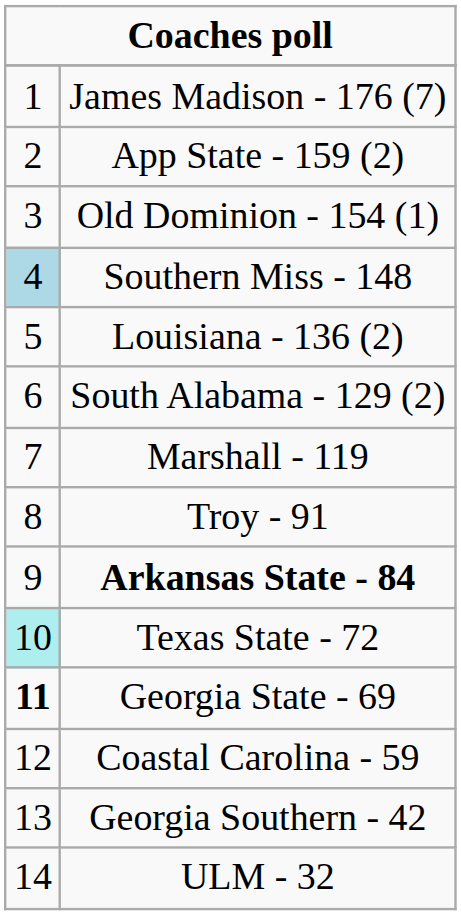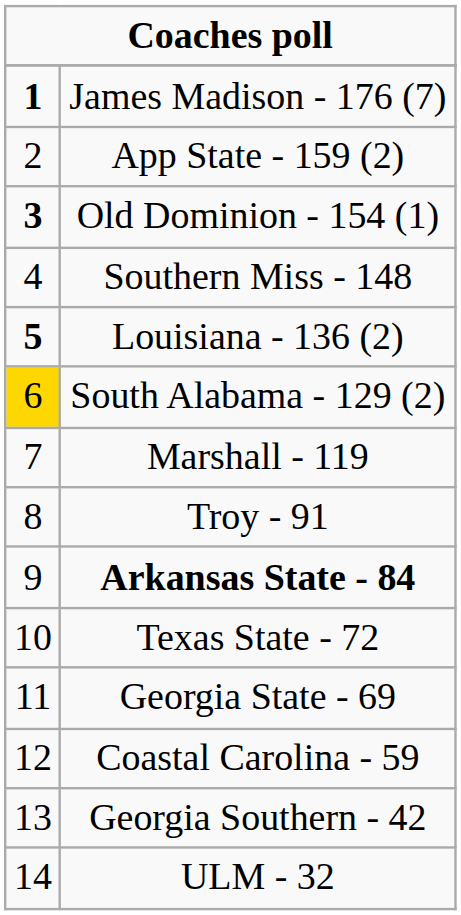(33, 95) normal -> (33, 95) bold
(33, 215) normal -> (33, 215) bold
(33, 276) lightblue background -> (33, 276) no background
(33, 336) normal -> (33, 336) bold
(33, 396) no background -> (33, 396) gold background
(33, 636) paleturquoise background -> (33, 636) no background
(33, 697) bold -> (33, 697) normal
